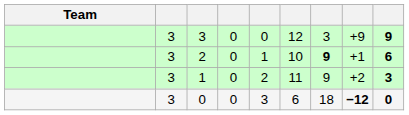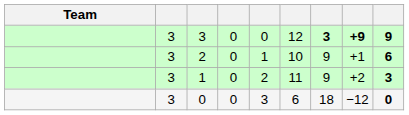(326, 36) normal -> (326, 36) bold
(357, 36) normal -> (357, 36) bold
(326, 57) bold -> (326, 57) normal
(357, 99) bold -> (357, 99) normal
